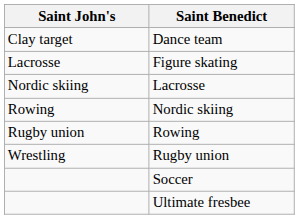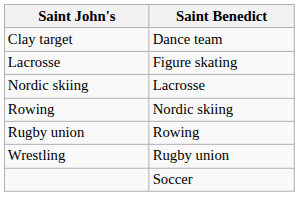- row: (201, 202)
